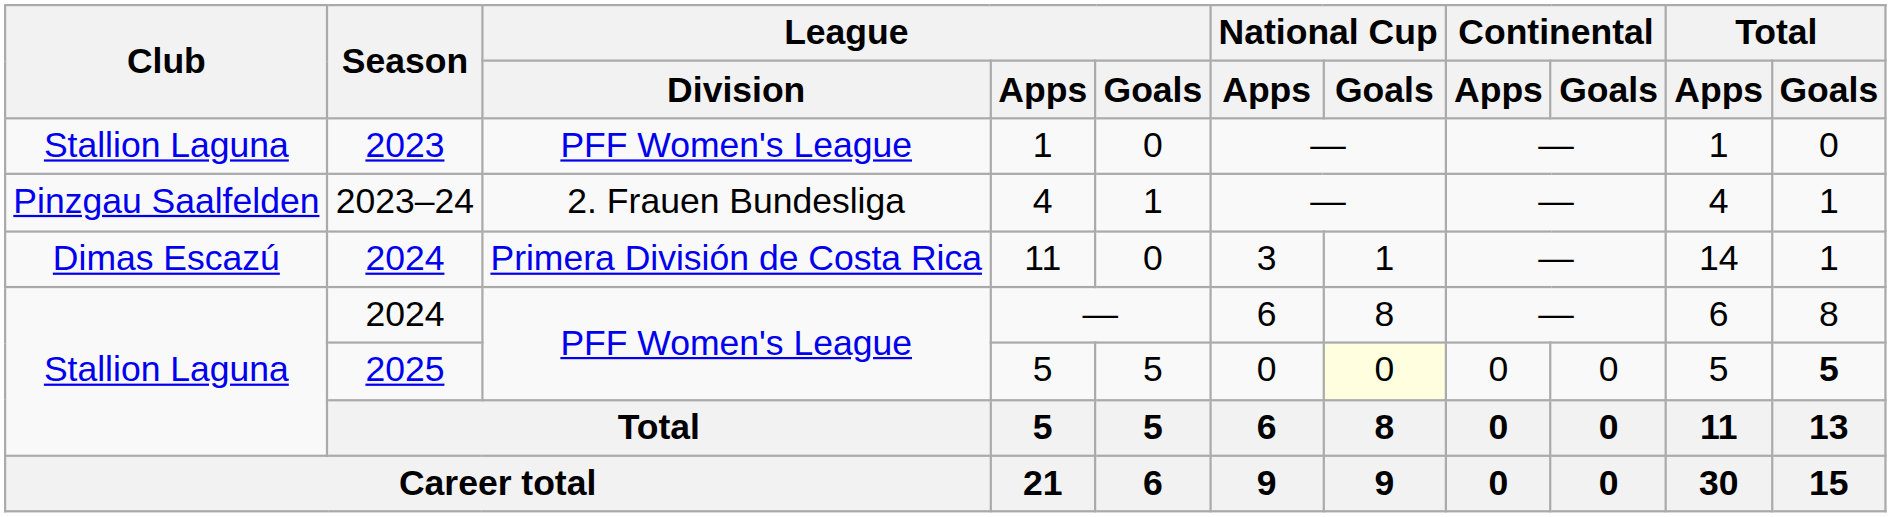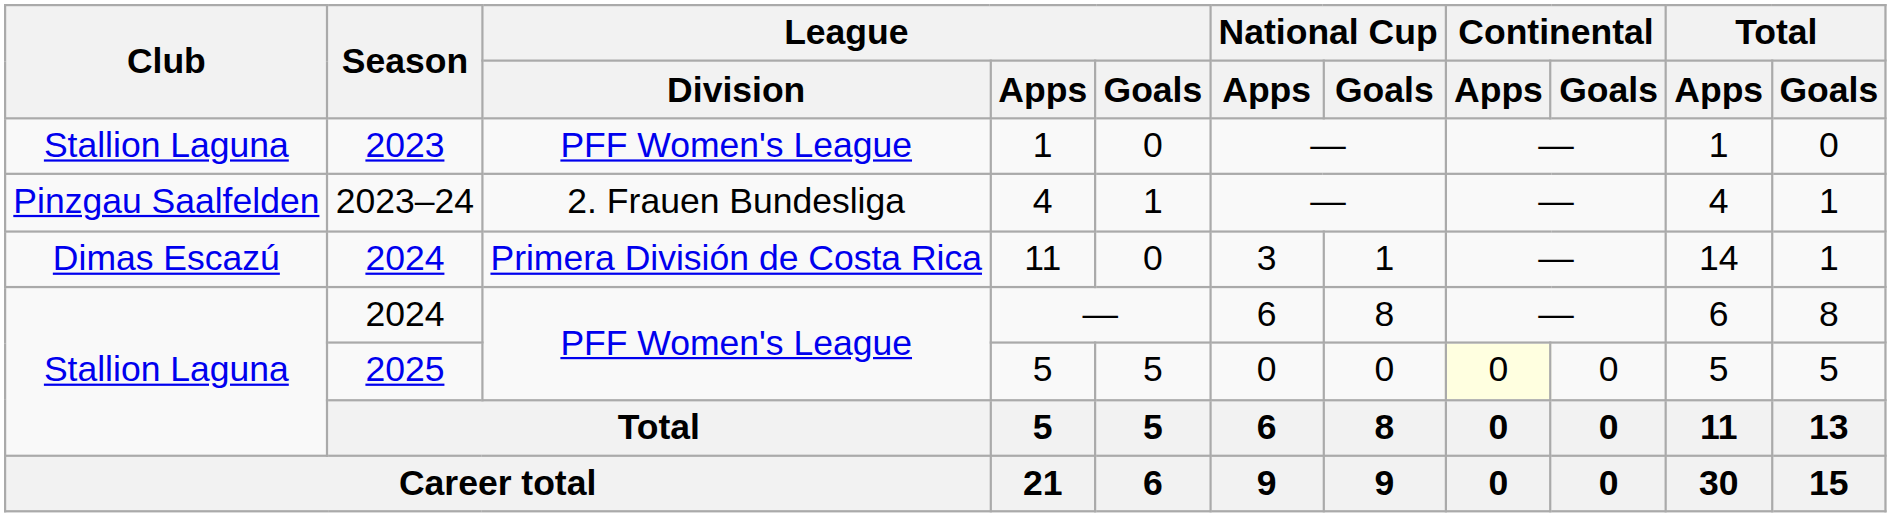(1384, 370) lightyellow background -> (1384, 370) no background
(1498, 370) no background -> (1498, 370) lightyellow background
(1829, 370) bold -> (1829, 370) normal
